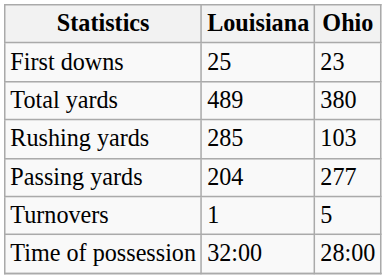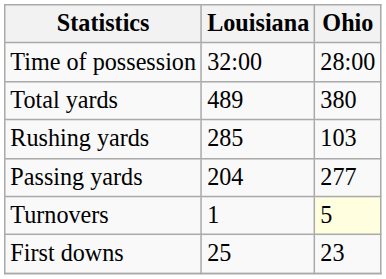rows swapped: (67, 61) <-> (103, 253)
(326, 215) no background -> (326, 215) lightyellow background
